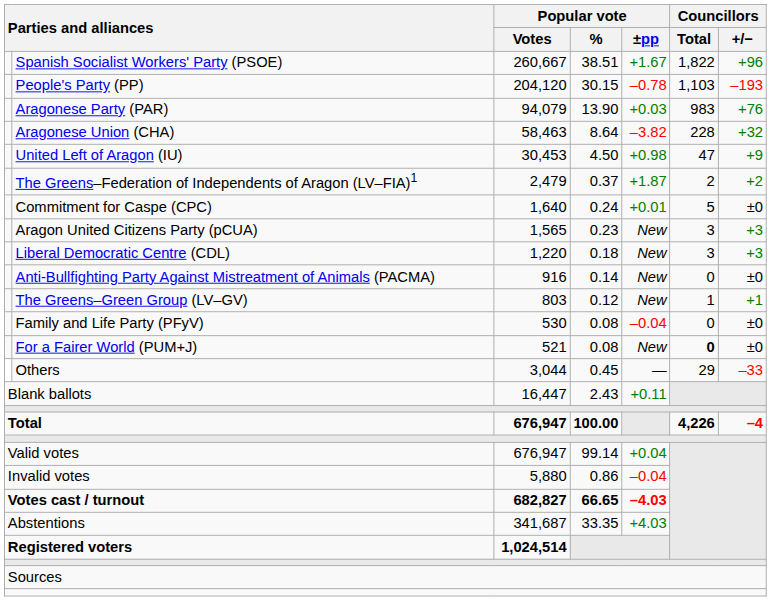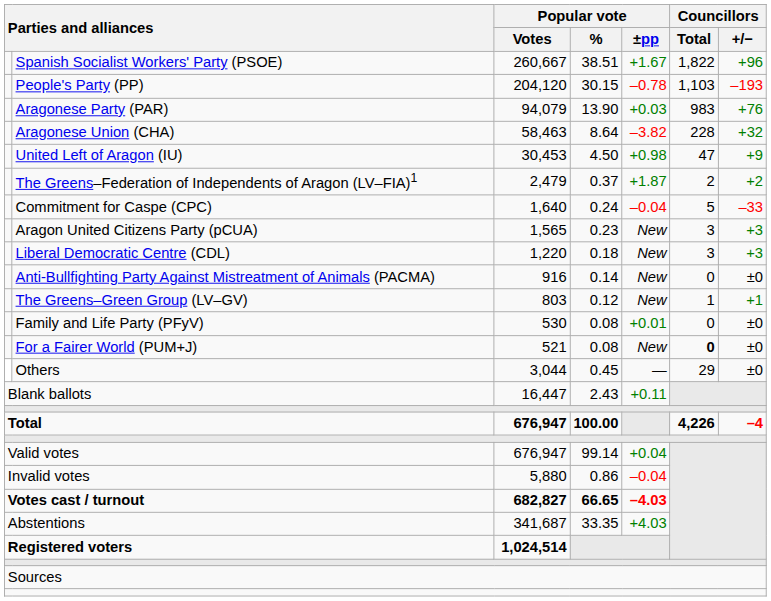(648, 206) +0.01 -> (648, 206) –0.04
(755, 206) ±0 -> (751, 206) –33
(648, 323) –0.04 -> (648, 323) +0.01
(751, 370) –33 -> (755, 370) ±0
